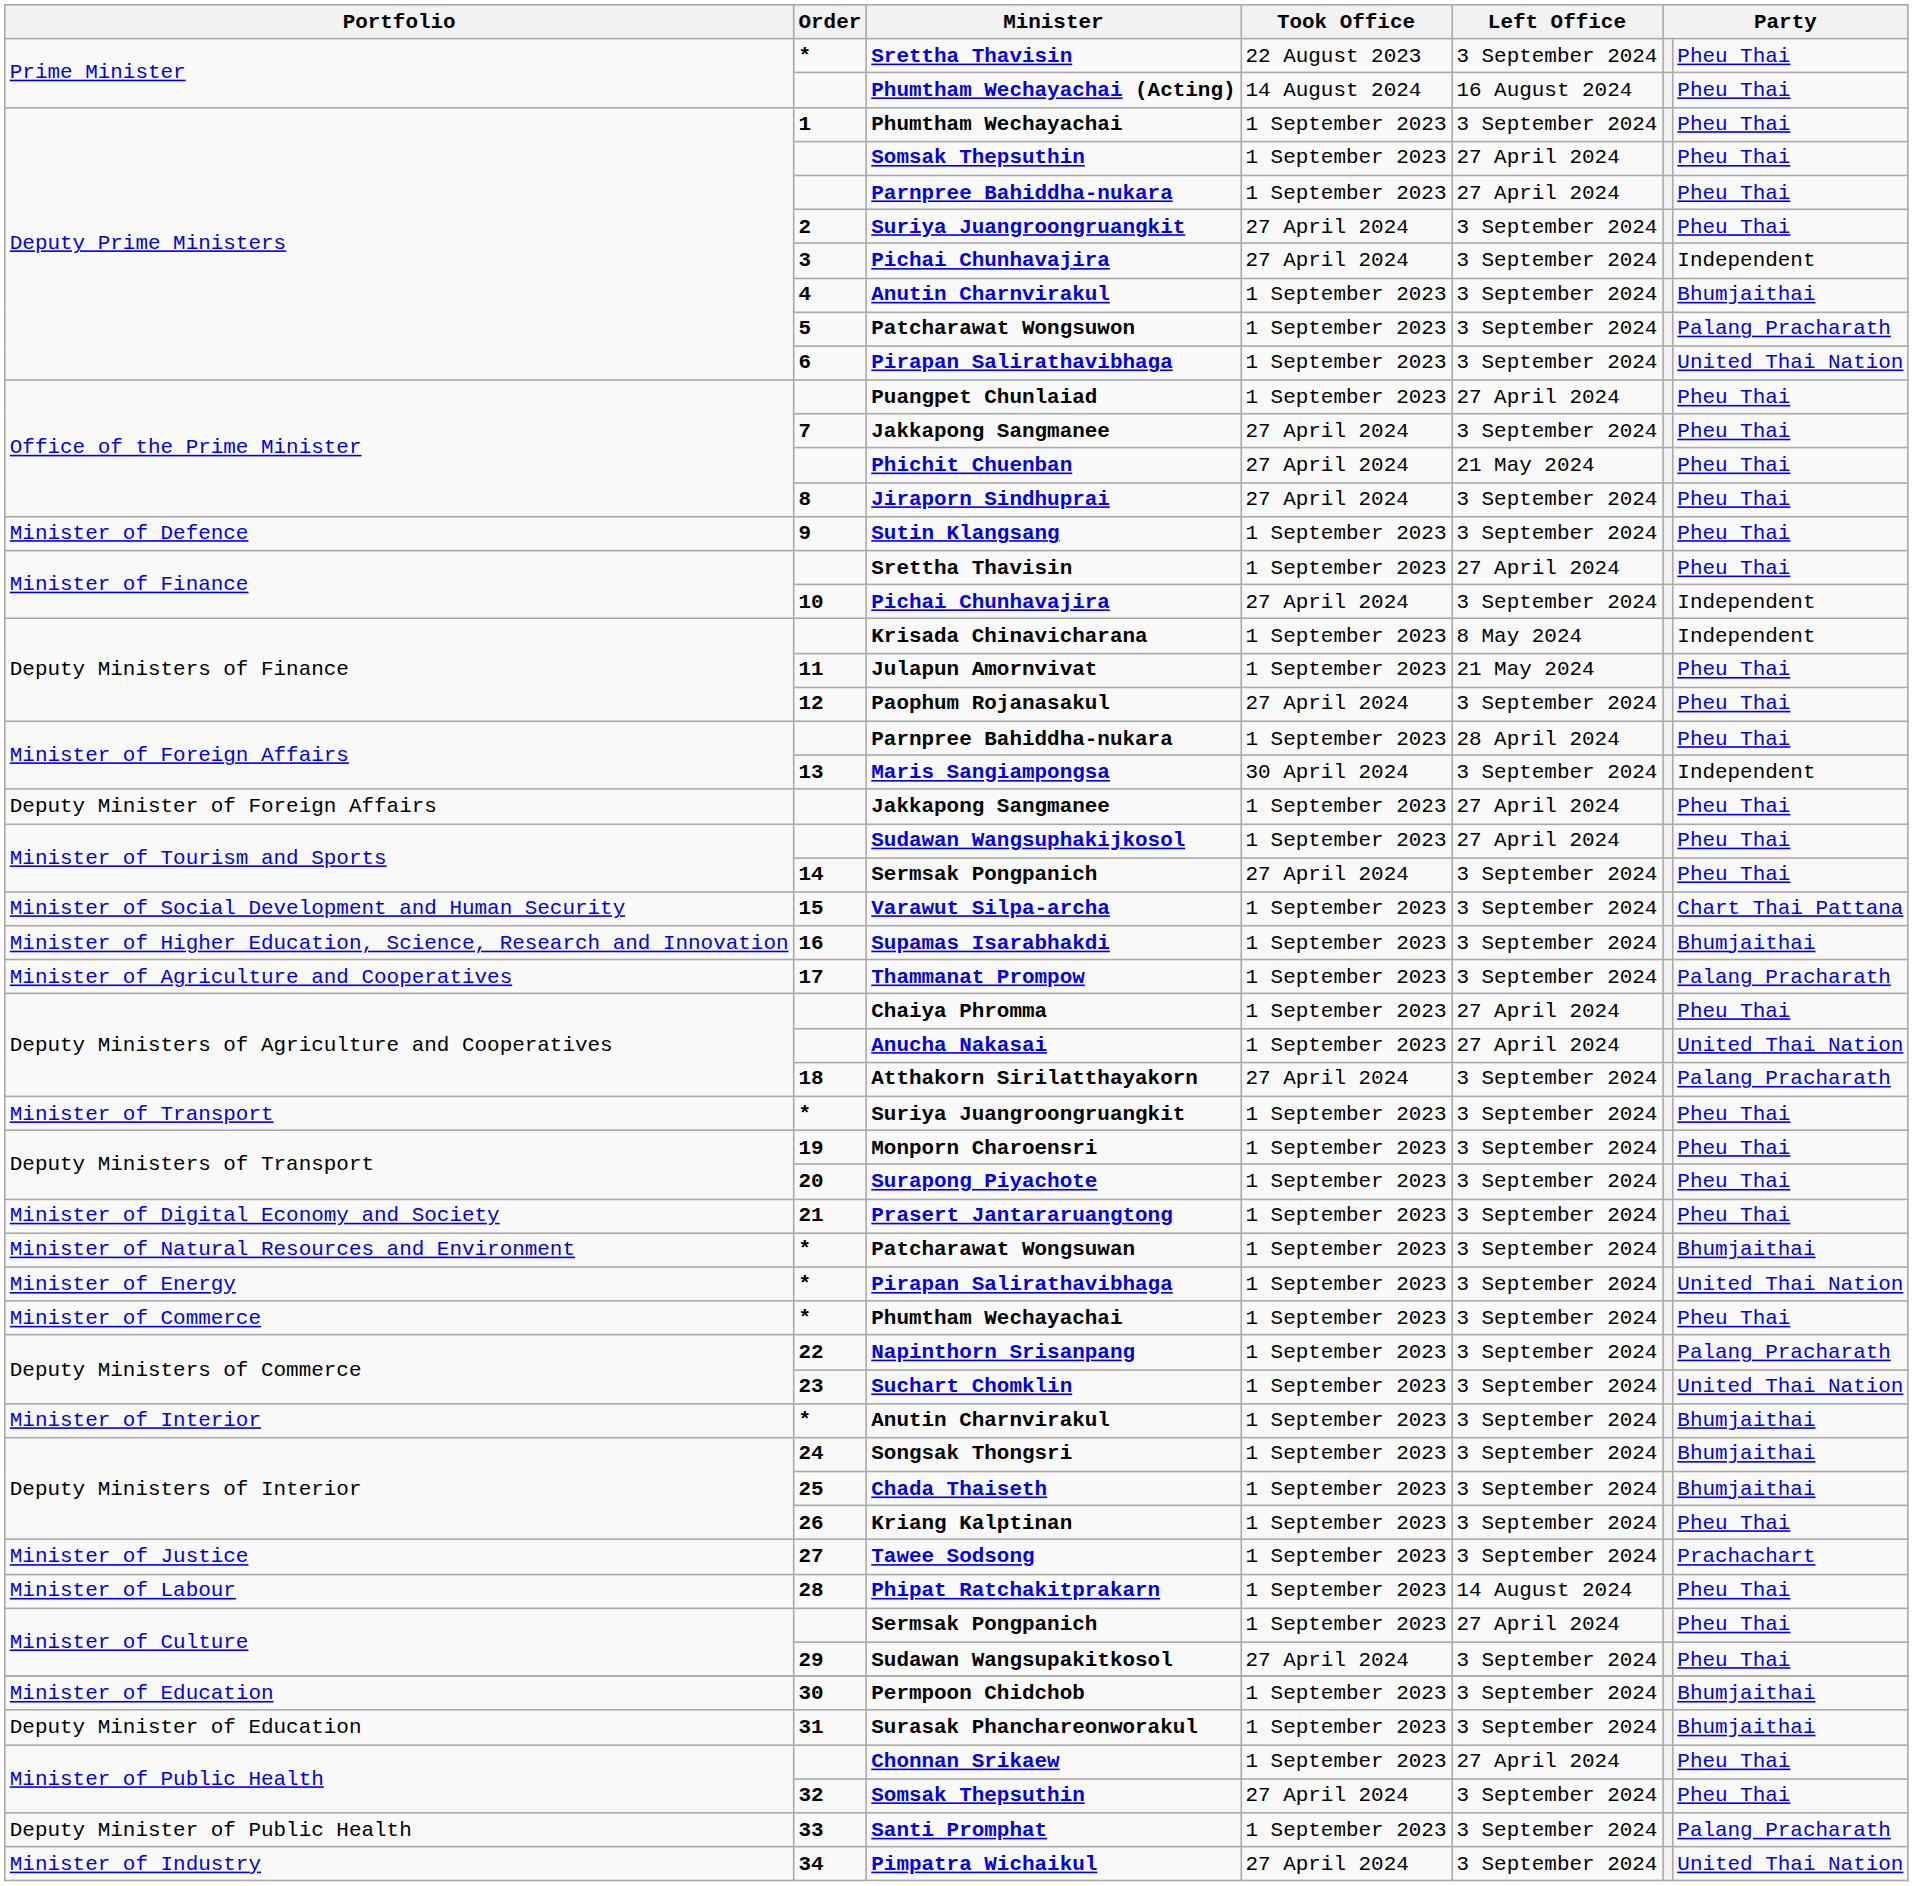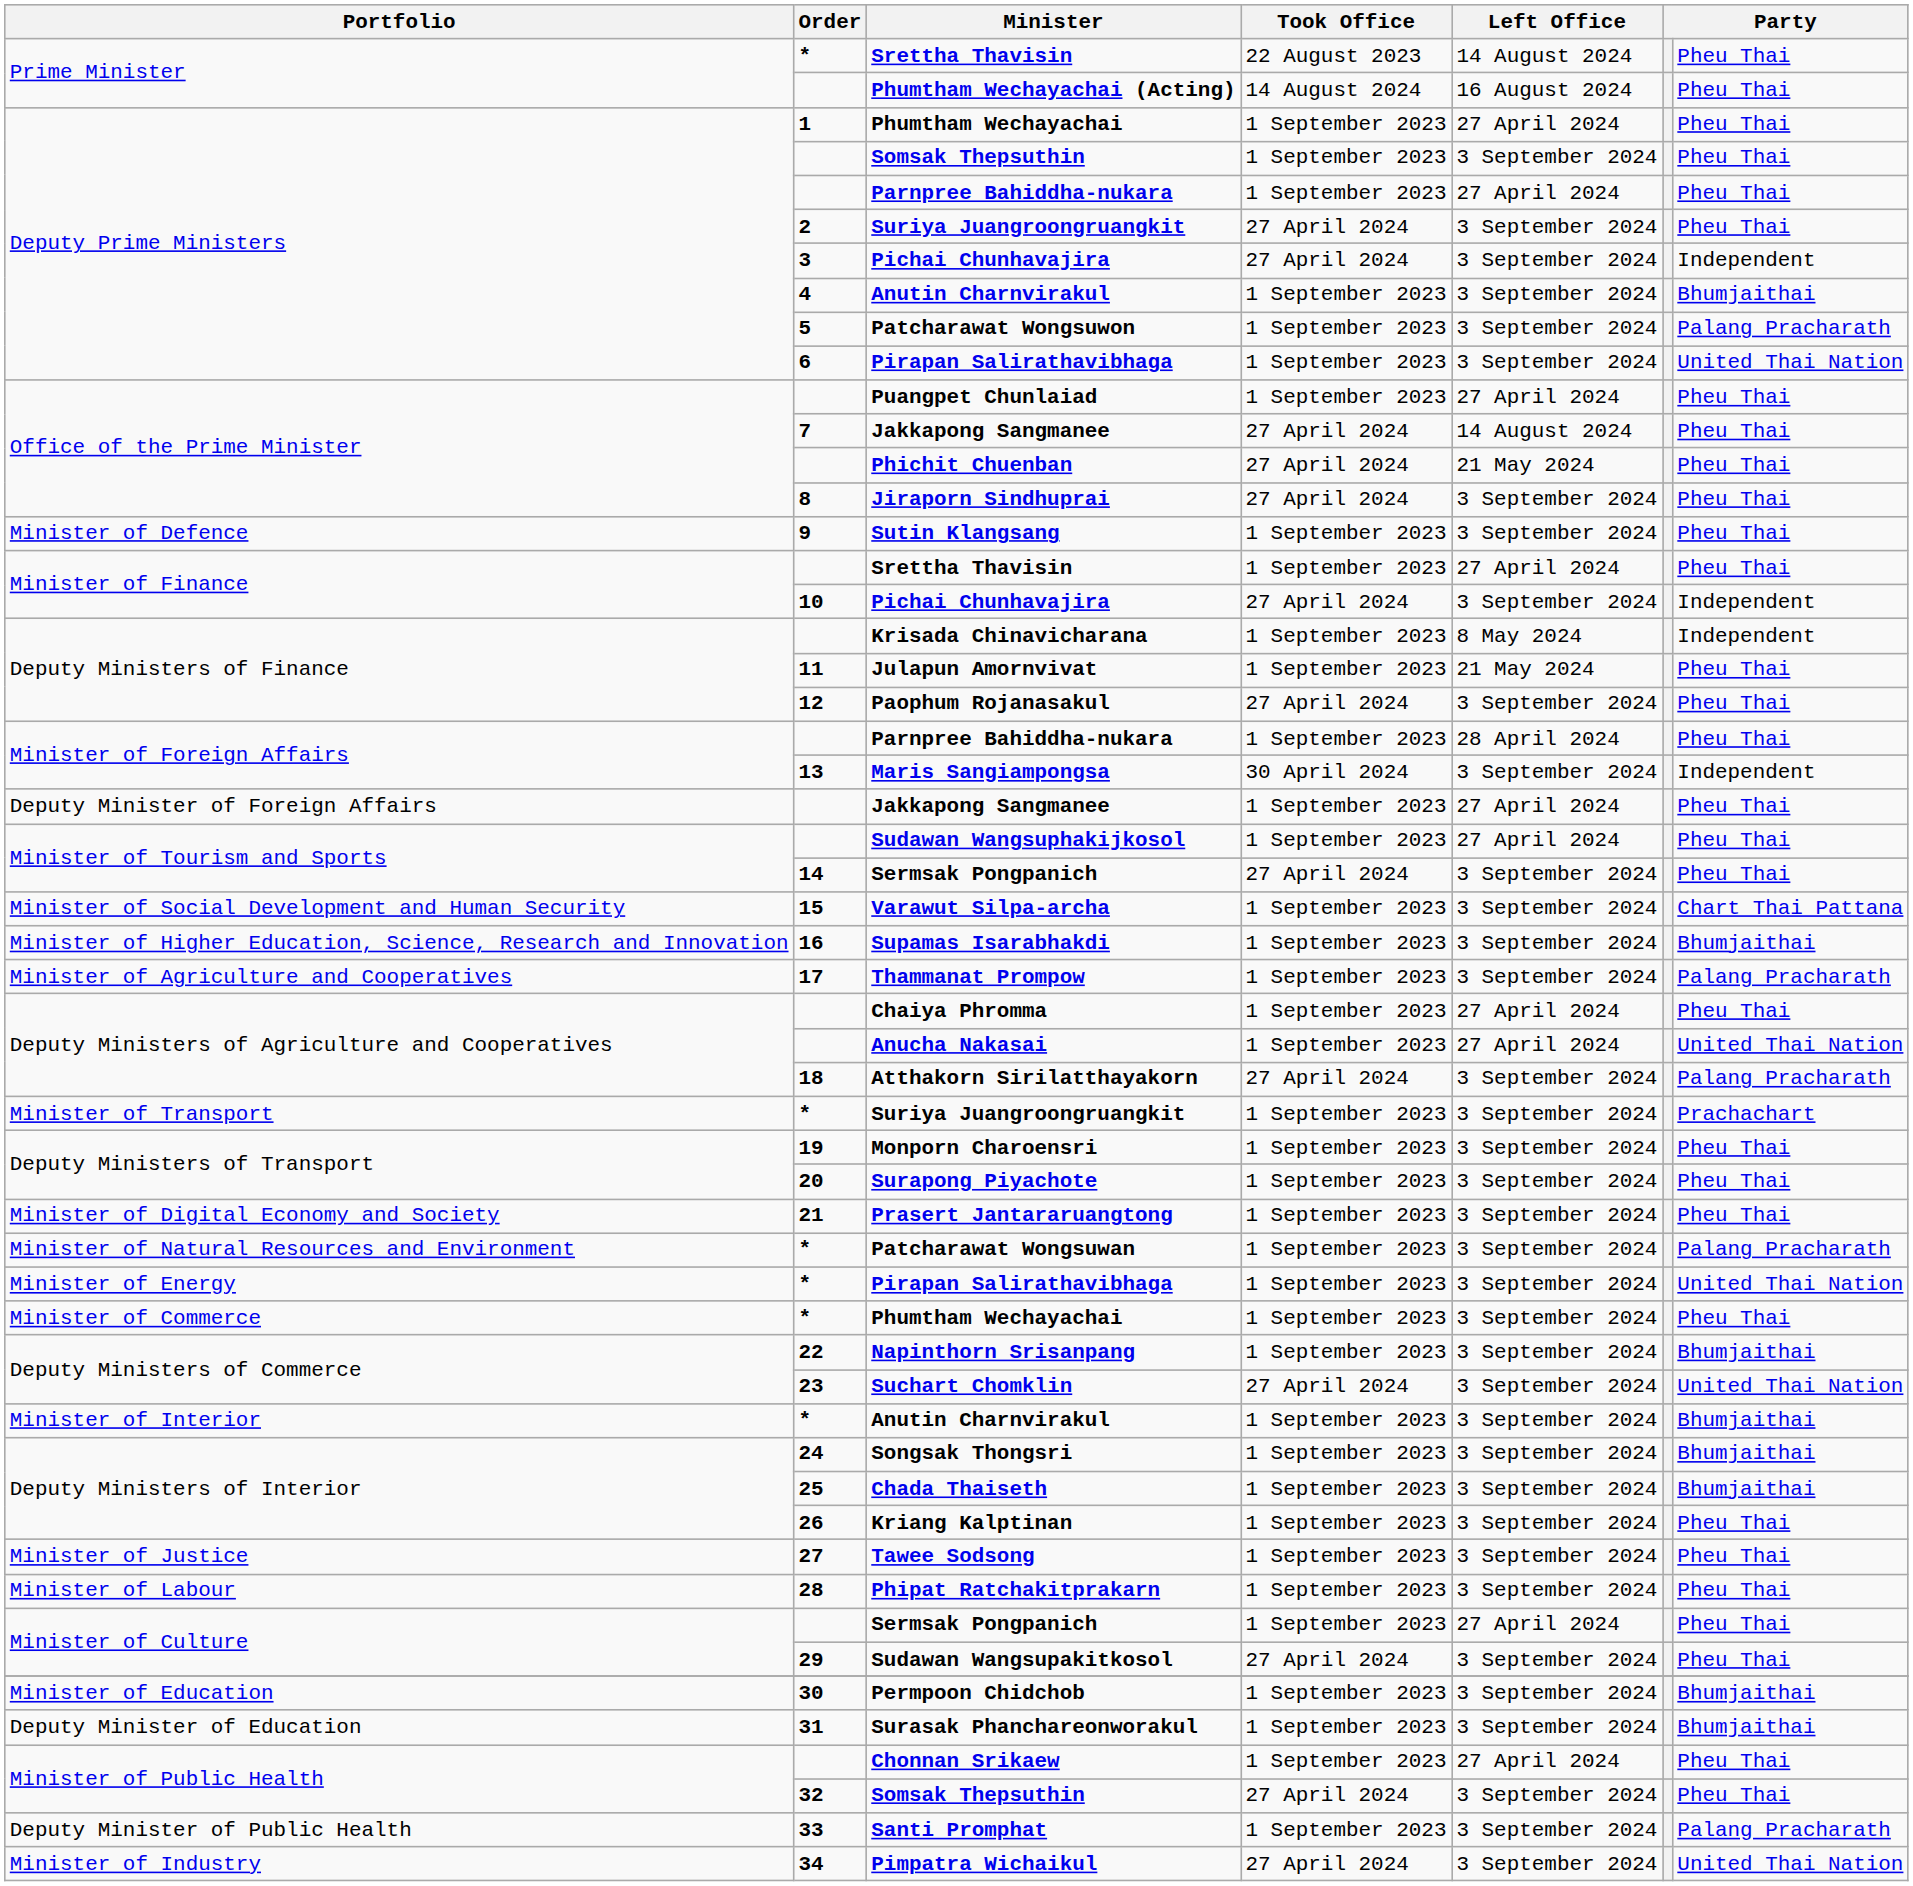(1557, 56) 3 September 2024 -> (1544, 56) 14 August 2024
(1557, 124) 3 September 2024 -> (1538, 124) 27 April 2024
(1538, 158) 27 April 2024 -> (1557, 158) 3 September 2024
(1557, 431) 3 September 2024 -> (1544, 431) 14 August 2024
(1734, 1113) Pheu Thai -> (1746, 1113) Prachachart
(1746, 1250) Bhumjaithai -> (1784, 1250) Palang Pracharath
(1784, 1352) Palang Pracharath -> (1746, 1352) Bhumjaithai
(1346, 1386) 1 September 2023 -> (1327, 1386) 27 April 2024
(1746, 1557) Prachachart -> (1734, 1557) Pheu Thai
(1544, 1591) 14 August 2024 -> (1557, 1591) 3 September 2024
